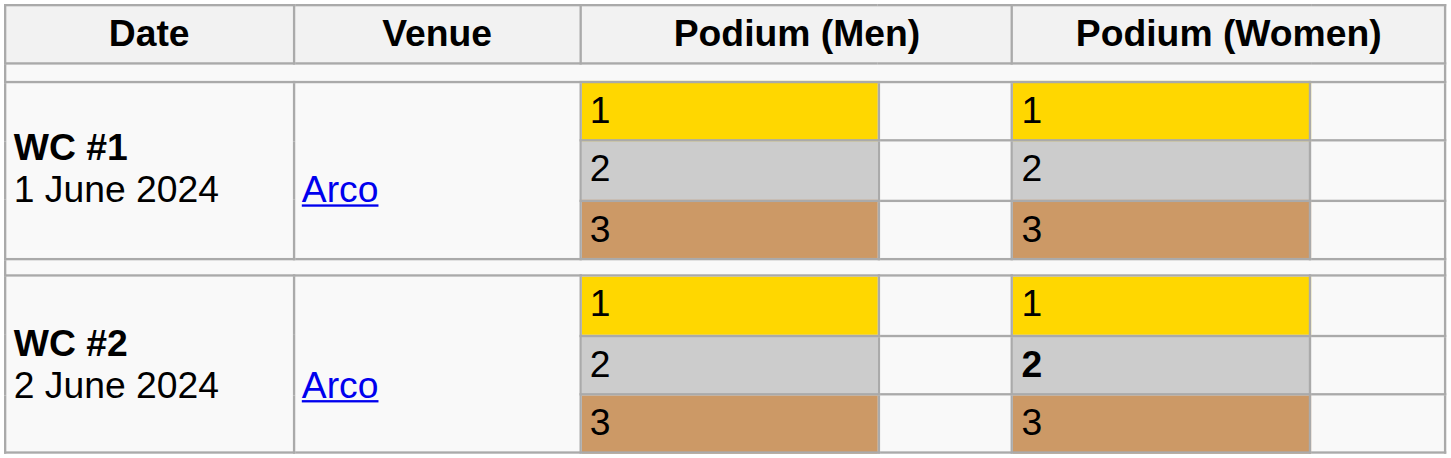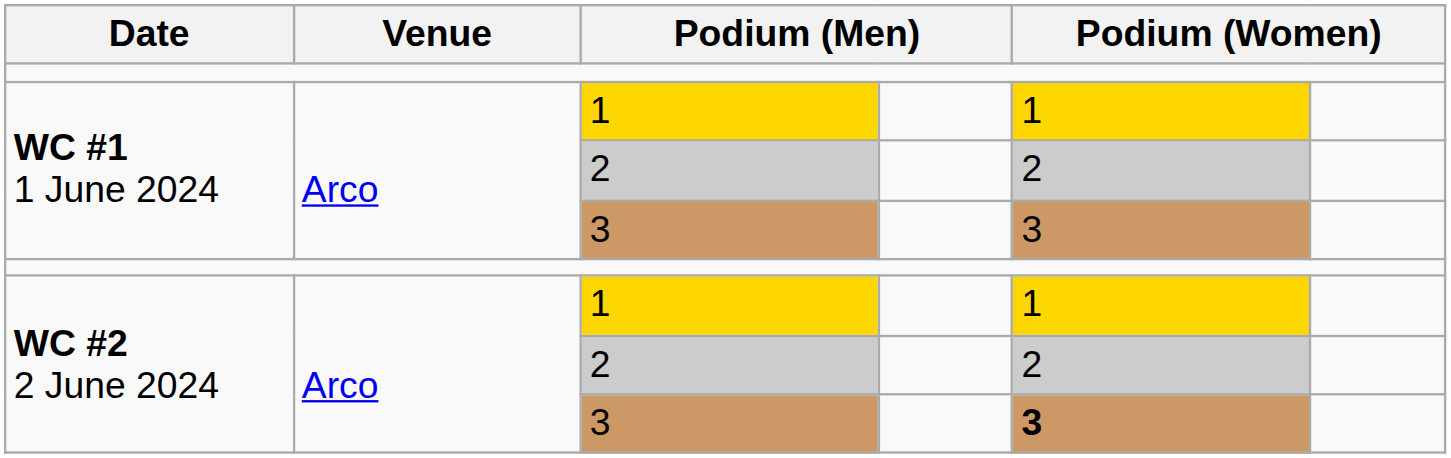(1032, 364) bold -> (1032, 364) normal
(1032, 423) normal -> (1032, 423) bold
